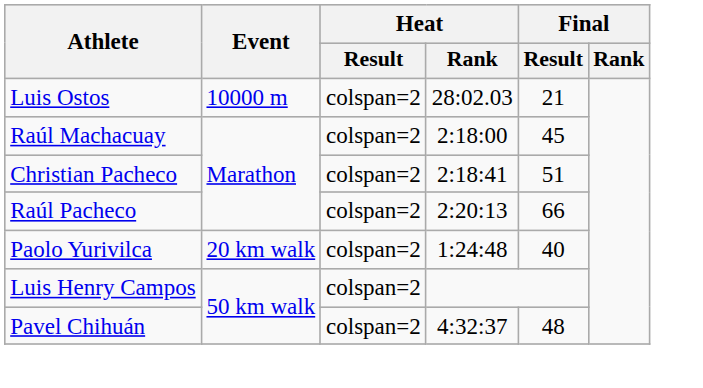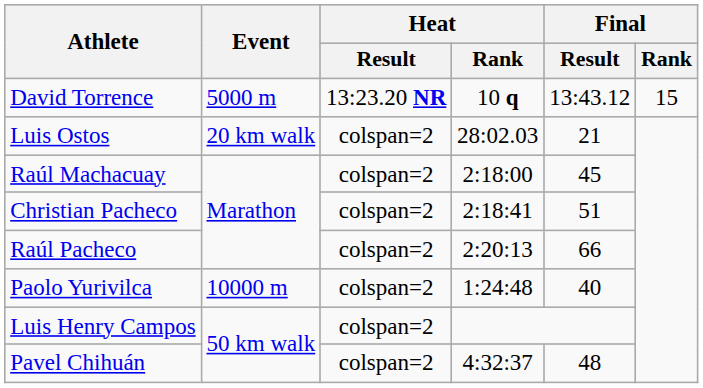+ row: (82, 97)
(247, 97) 10000 m -> (261, 135) 20 km walk
(261, 249) 20 km walk -> (247, 287) 10000 m
